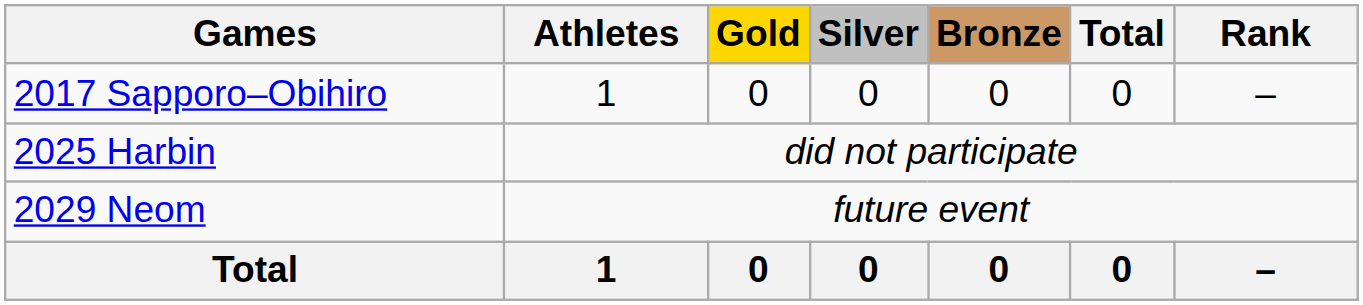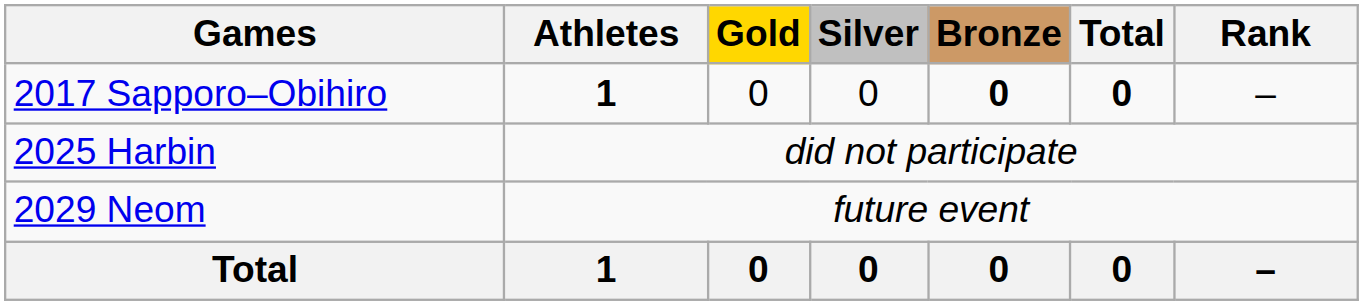(606, 92) normal -> (606, 92) bold
(999, 92) normal -> (999, 92) bold
(1122, 92) normal -> (1122, 92) bold
